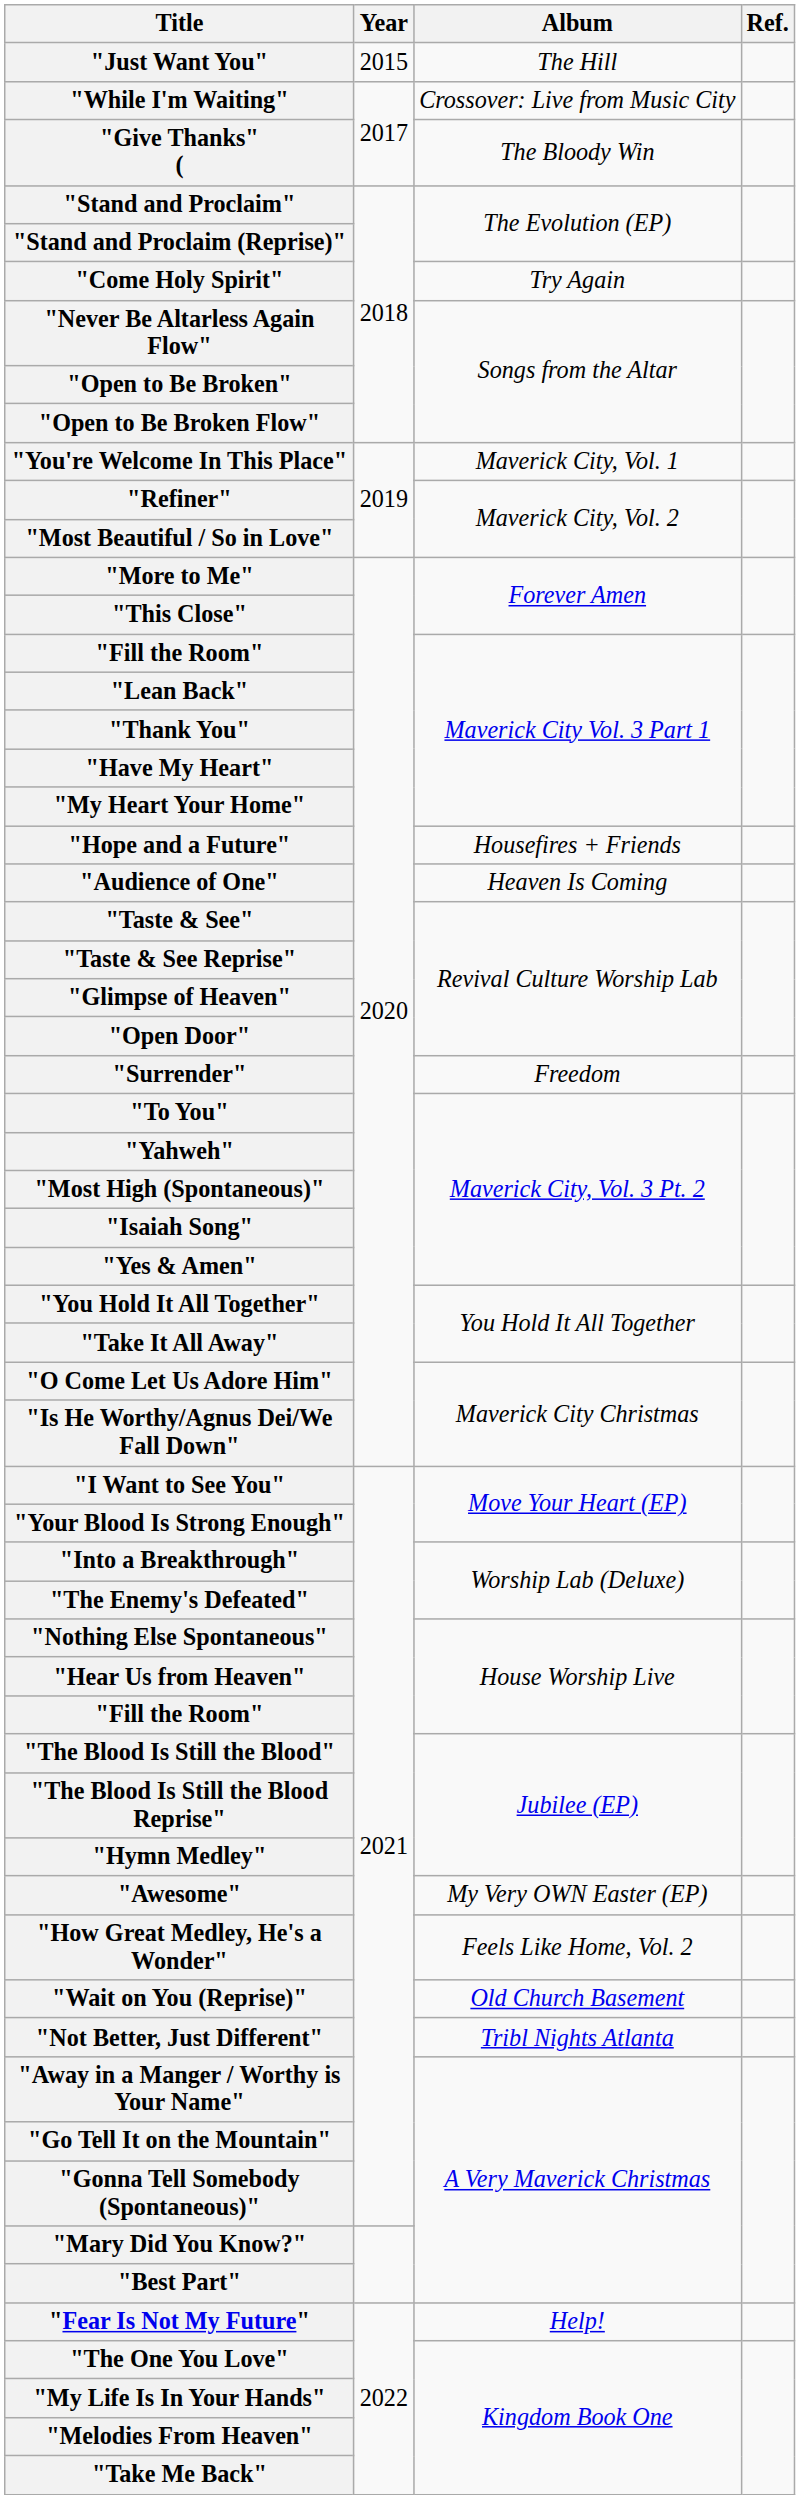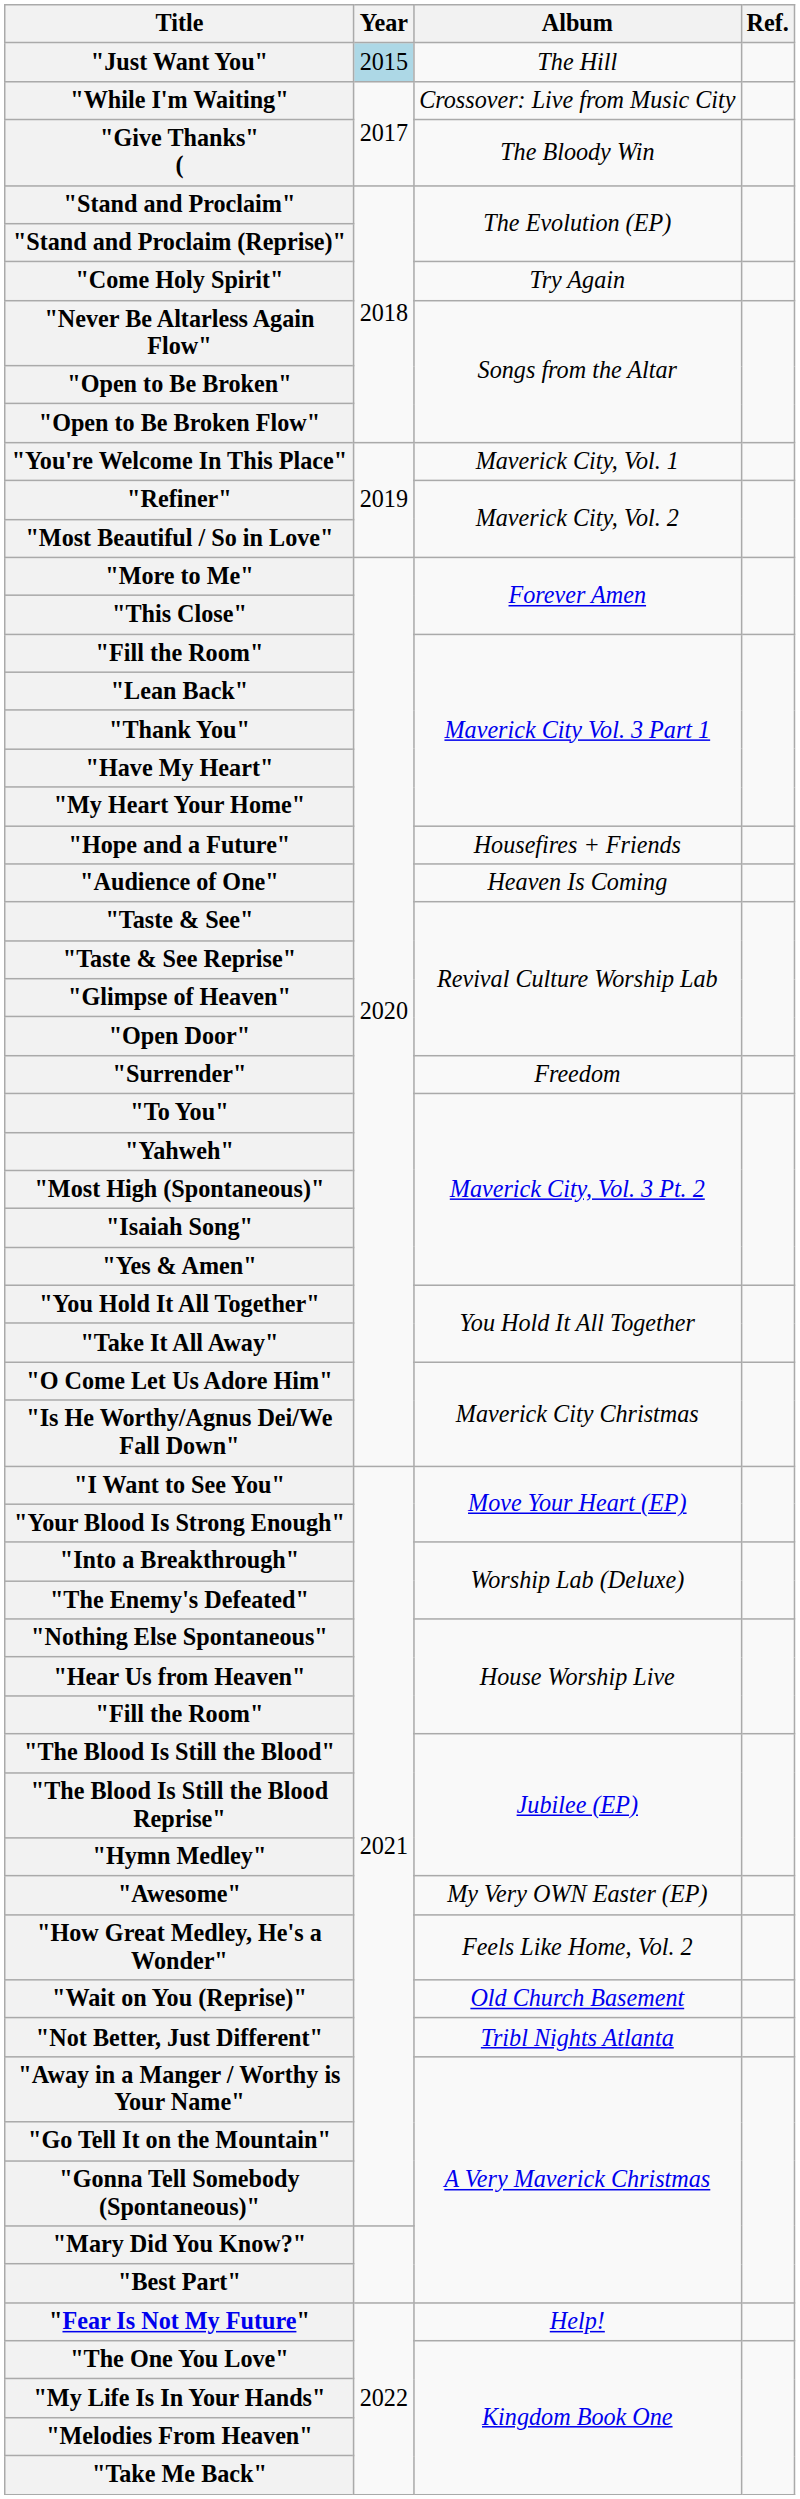(384, 61) no background -> (384, 61) lightblue background
